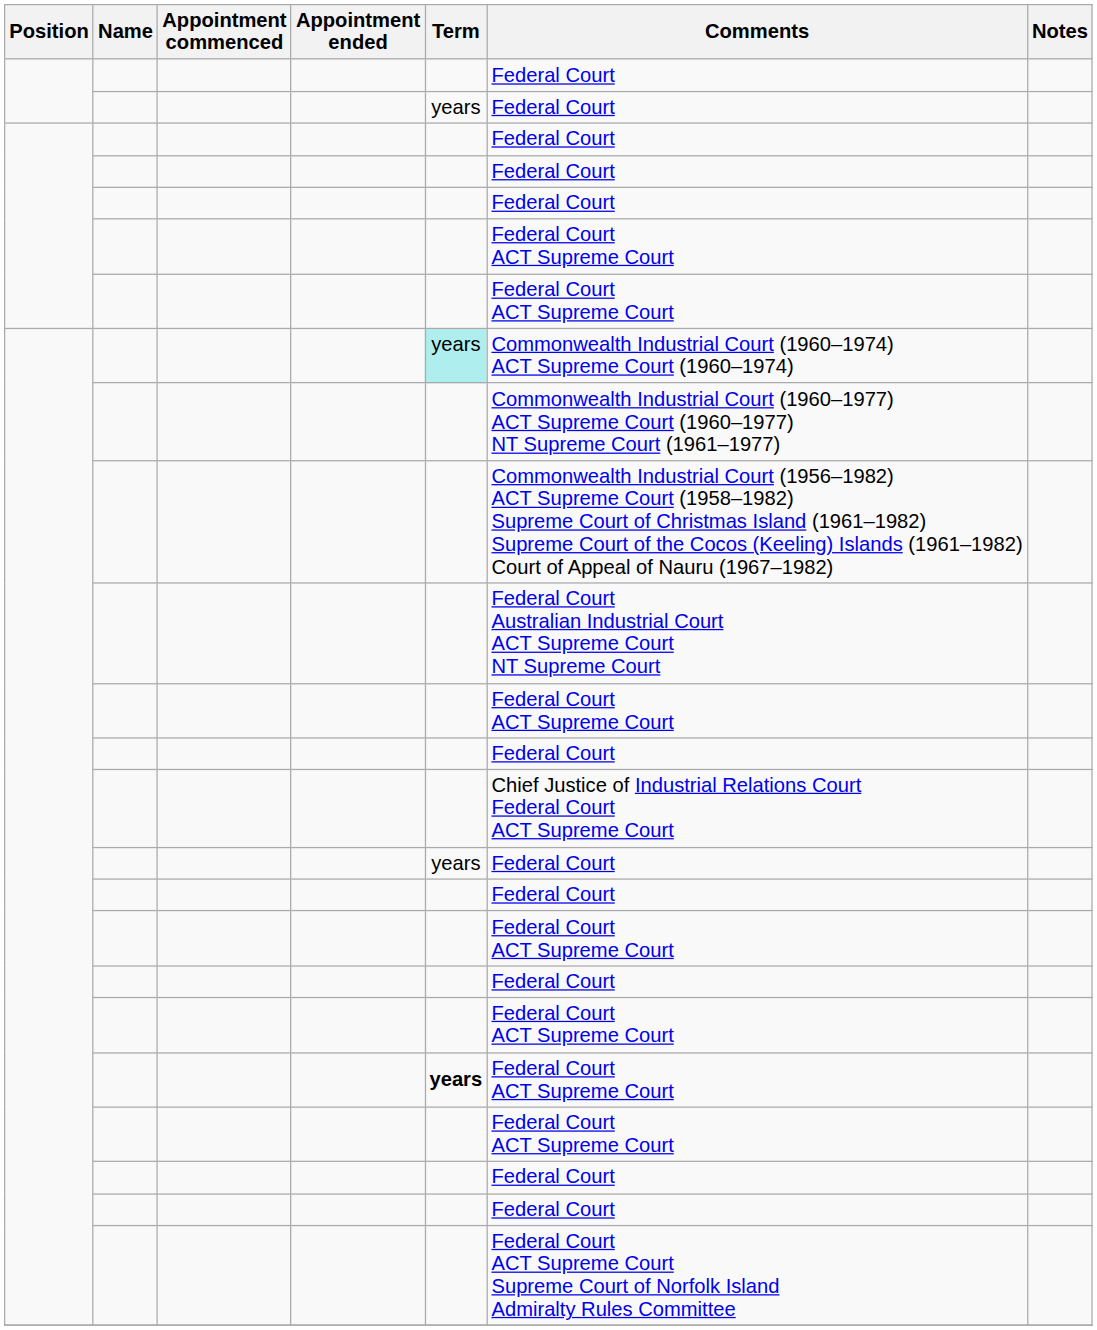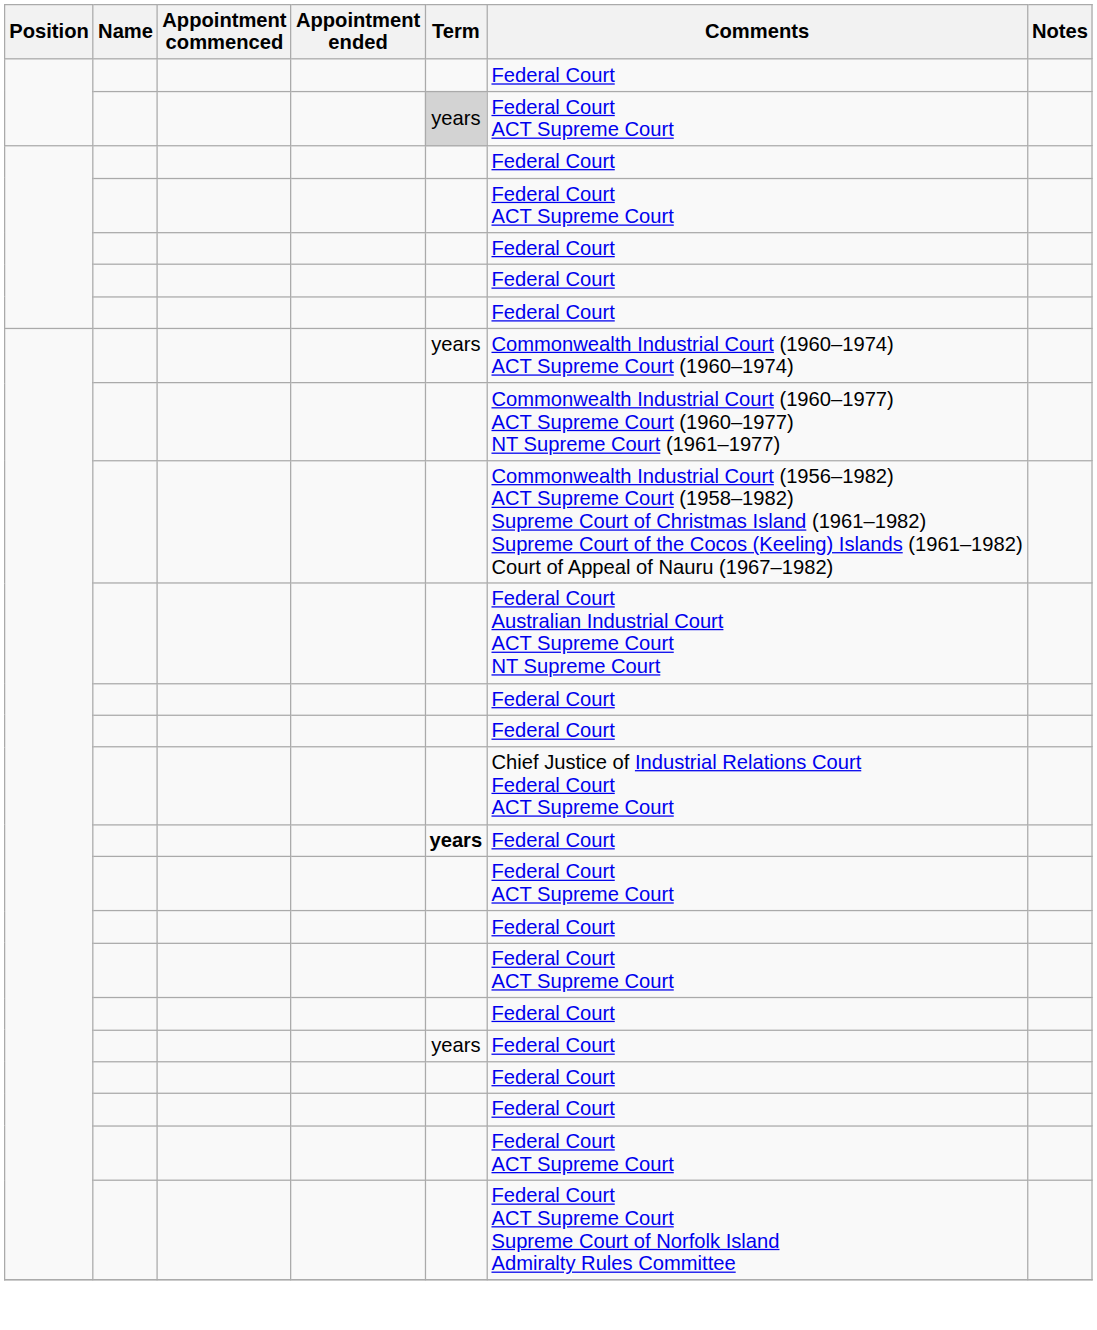(456, 107) no background -> (456, 118) lightgrey background
(553, 107) Federal Court -> (583, 118) Federal Court ACT Supreme Court
(553, 171) Federal Court -> (583, 205) Federal Court ACT Supreme Court
(583, 246) Federal Court ACT Supreme Court -> (553, 280) Federal Court
(583, 300) Federal Court ACT Supreme Court -> (553, 312) Federal Court
(456, 344) paleturquoise background -> (456, 344) no background
(583, 710) Federal Court ACT Supreme Court -> (553, 698) Federal Court
(456, 862) normal -> (456, 840) bold
(553, 894) Federal Court -> (583, 883) Federal Court ACT Supreme Court
(583, 938) Federal Court ACT Supreme Court -> (553, 926) Federal Court
(553, 981) Federal Court -> (583, 970) Federal Court ACT Supreme Court
(583, 1024) Federal Court ACT Supreme Court -> (553, 1013) Federal Court
(456, 1079) bold -> (456, 1045) normal
(583, 1079) Federal Court ACT Supreme Court -> (553, 1045) Federal Court
(583, 1134) Federal Court ACT Supreme Court -> (553, 1077) Federal Court
(553, 1209) Federal Court -> (583, 1152) Federal Court ACT Supreme Court
